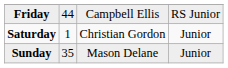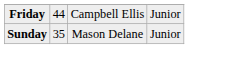(196, 14) RS Junior -> (165, 14) Junior
- row: (32, 33)
